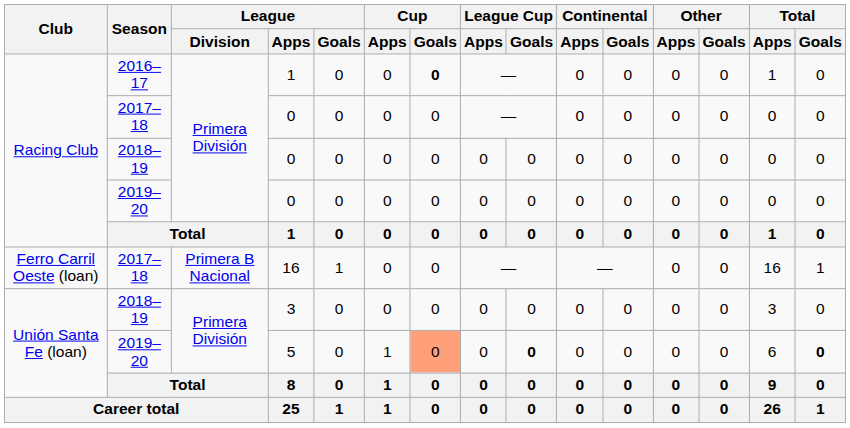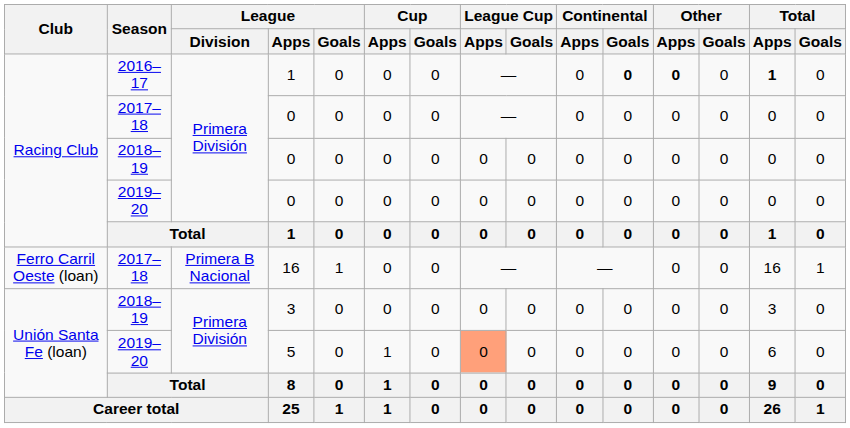(435, 74) bold -> (435, 74) normal
(628, 74) normal -> (628, 74) bold
(676, 74) normal -> (676, 74) bold
(772, 74) normal -> (772, 74) bold
(435, 351) lightsalmon background -> (435, 351) no background
(483, 351) no background -> (483, 351) lightsalmon background
(532, 351) bold -> (532, 351) normal
(820, 351) bold -> (820, 351) normal
